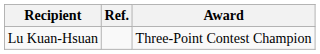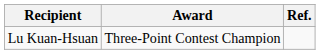columns swapped: (224, 15) <-> (117, 15)
